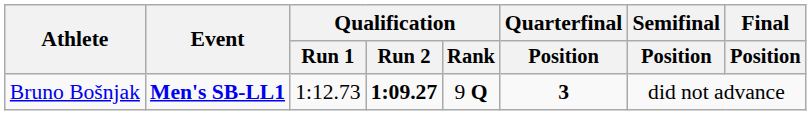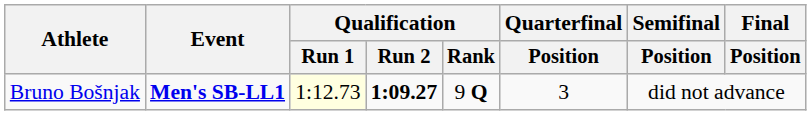(328, 92) no background -> (328, 92) lightyellow background
(564, 92) bold -> (564, 92) normal
